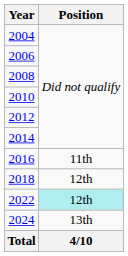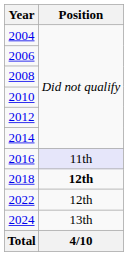(81, 158) no background -> (81, 158) lavender background
(81, 179) normal -> (81, 179) bold
(81, 199) paleturquoise background -> (81, 199) no background
